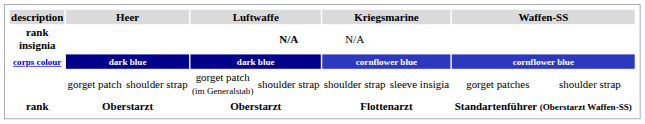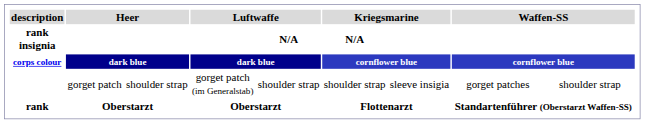(355, 39) normal -> (355, 39) bold
